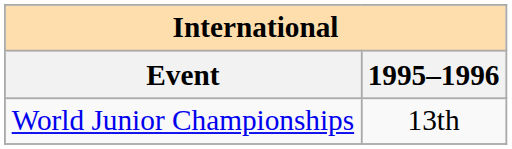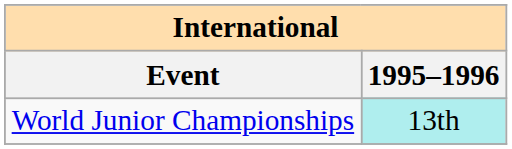(434, 120) no background -> (434, 120) paleturquoise background
